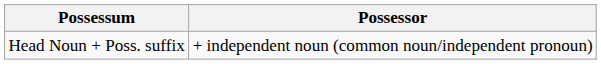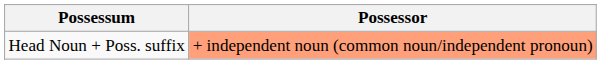(393, 45) no background -> (393, 45) lightsalmon background
